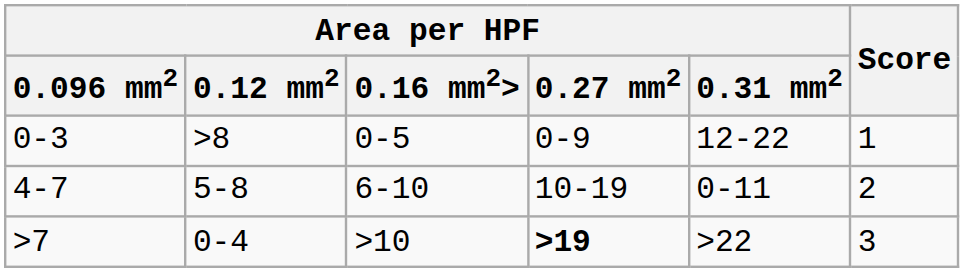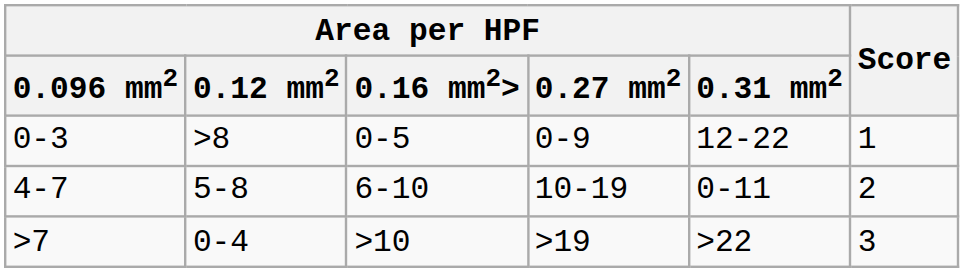(563, 242) bold -> (563, 242) normal
